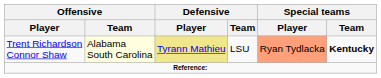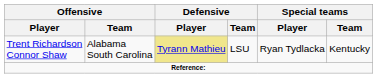(120, 49) lightyellow background -> (120, 49) no background
(292, 49) lightsalmon background -> (292, 49) no background
(352, 49) bold -> (350, 49) normal
